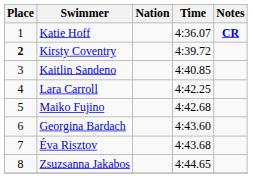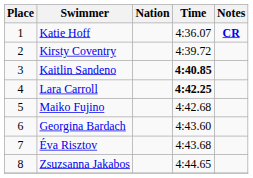(21, 51) bold -> (21, 51) normal
(193, 70) normal -> (193, 70) bold
(193, 88) normal -> (193, 88) bold
